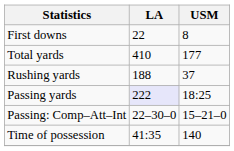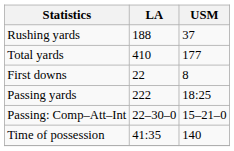rows swapped: (37, 35) <-> (44, 75)
(142, 95) lavender background -> (142, 95) no background
